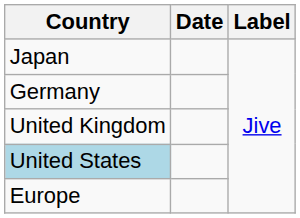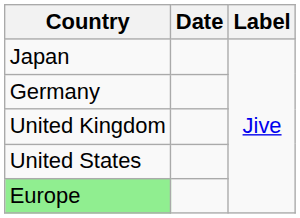(76, 160) lightblue background -> (76, 160) no background
(45, 195) no background -> (45, 195) lightgreen background
